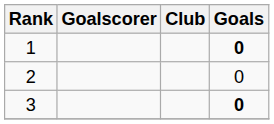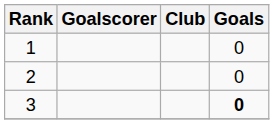(239, 48) bold -> (239, 48) normal
